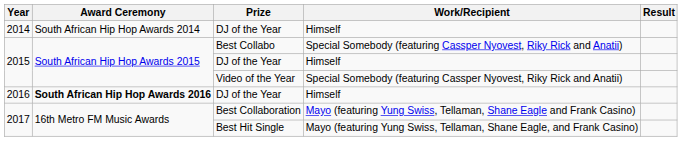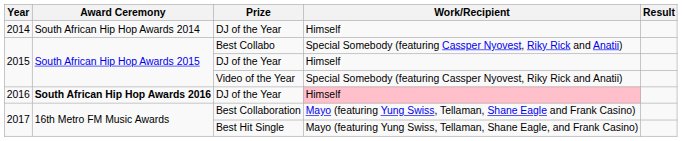(323, 95) no background -> (323, 95) pink background
